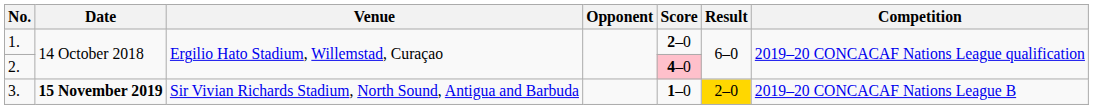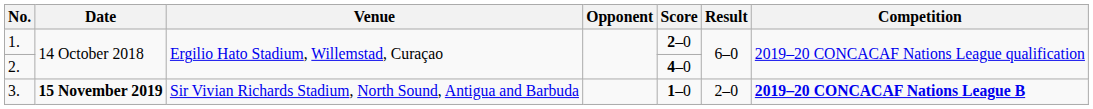(679, 66) pink background -> (679, 66) no background
(726, 91) gold background -> (726, 91) no background
(885, 91) normal -> (890, 91) bold
